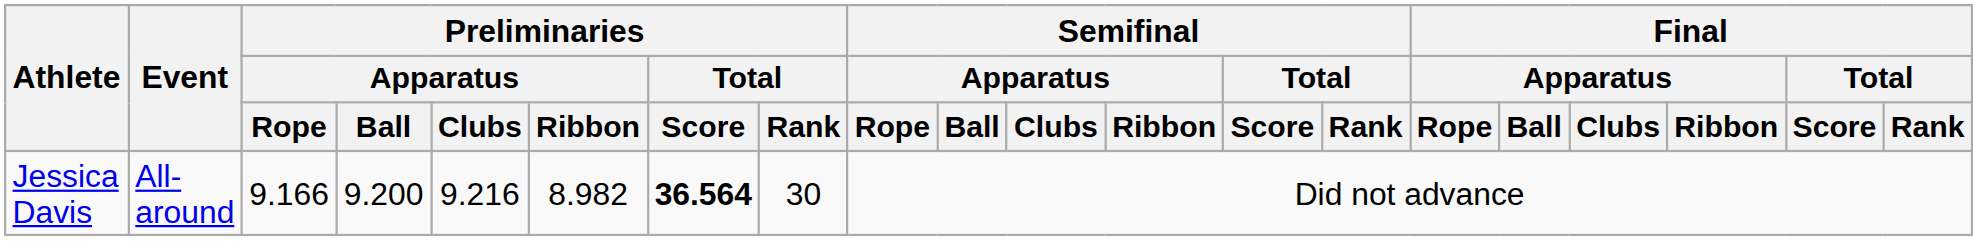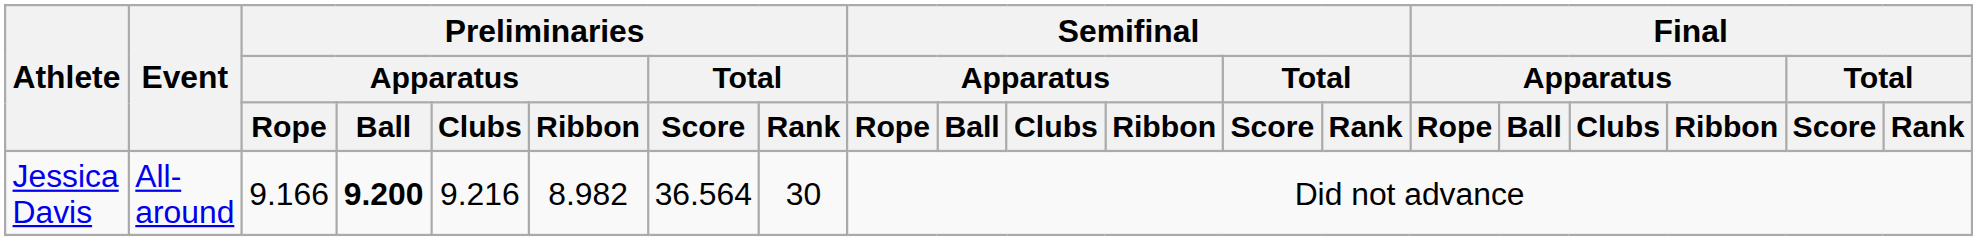(384, 193) normal -> (384, 193) bold
(703, 193) bold -> (703, 193) normal
